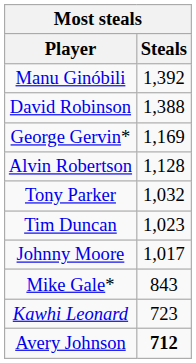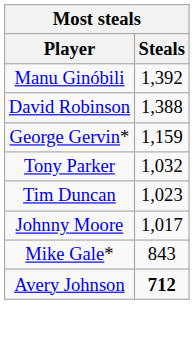(164, 136) 1,169 -> (162, 136) 1,159
- row: (70, 166)
- row: (70, 313)
